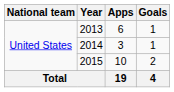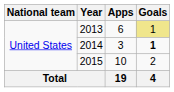(153, 29) no background -> (153, 29) khaki background
(153, 45) normal -> (153, 45) bold
